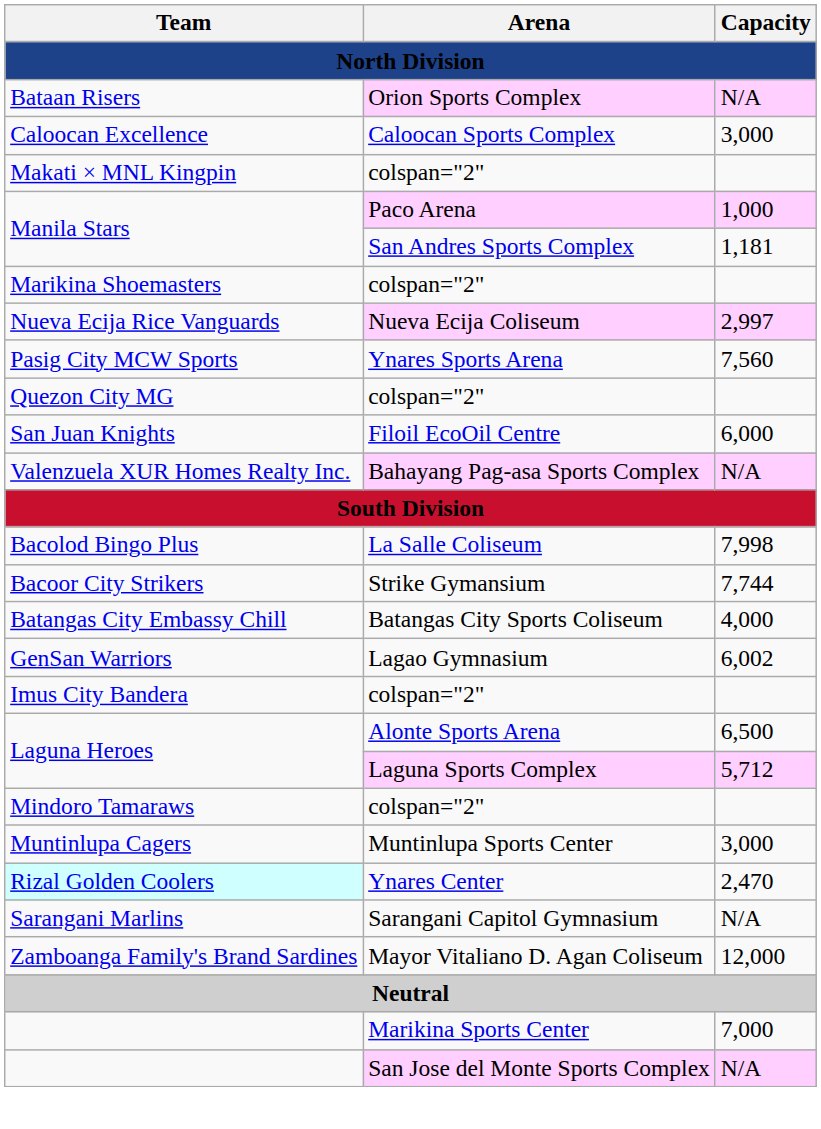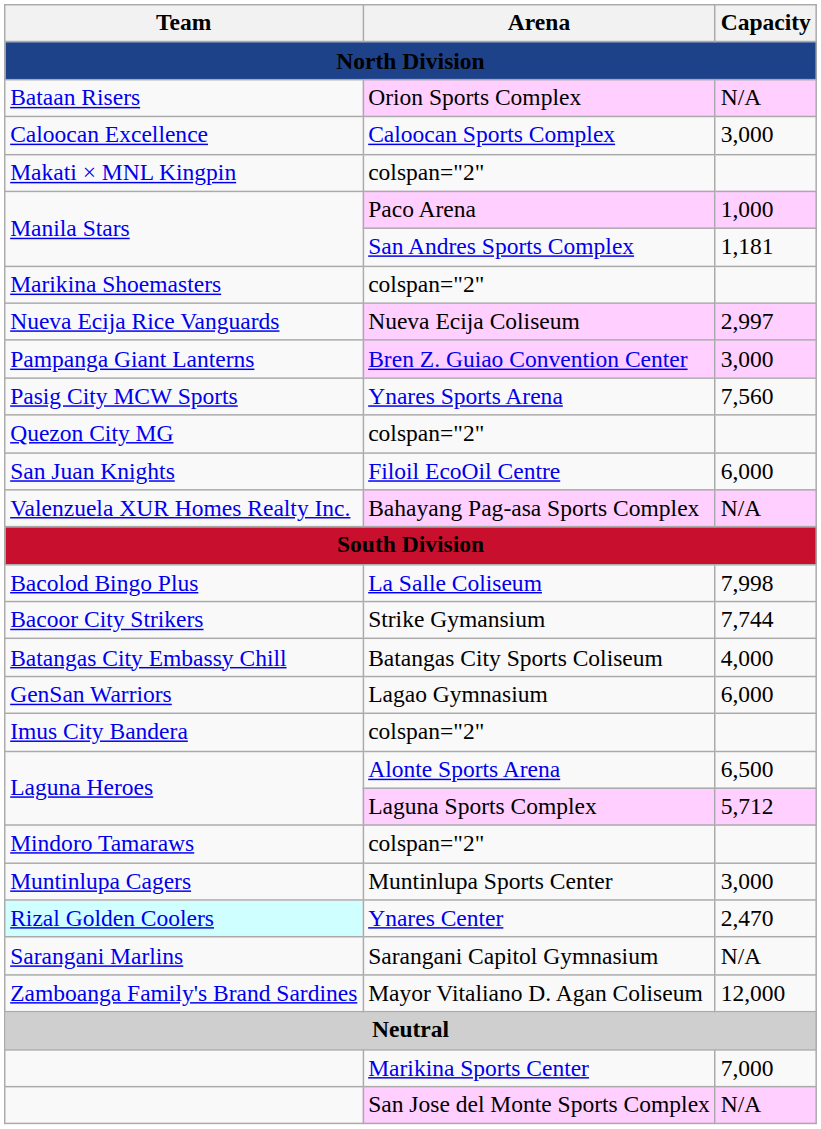+ row: (132, 358)
(747, 657) 6,002 -> (747, 694) 6,000
